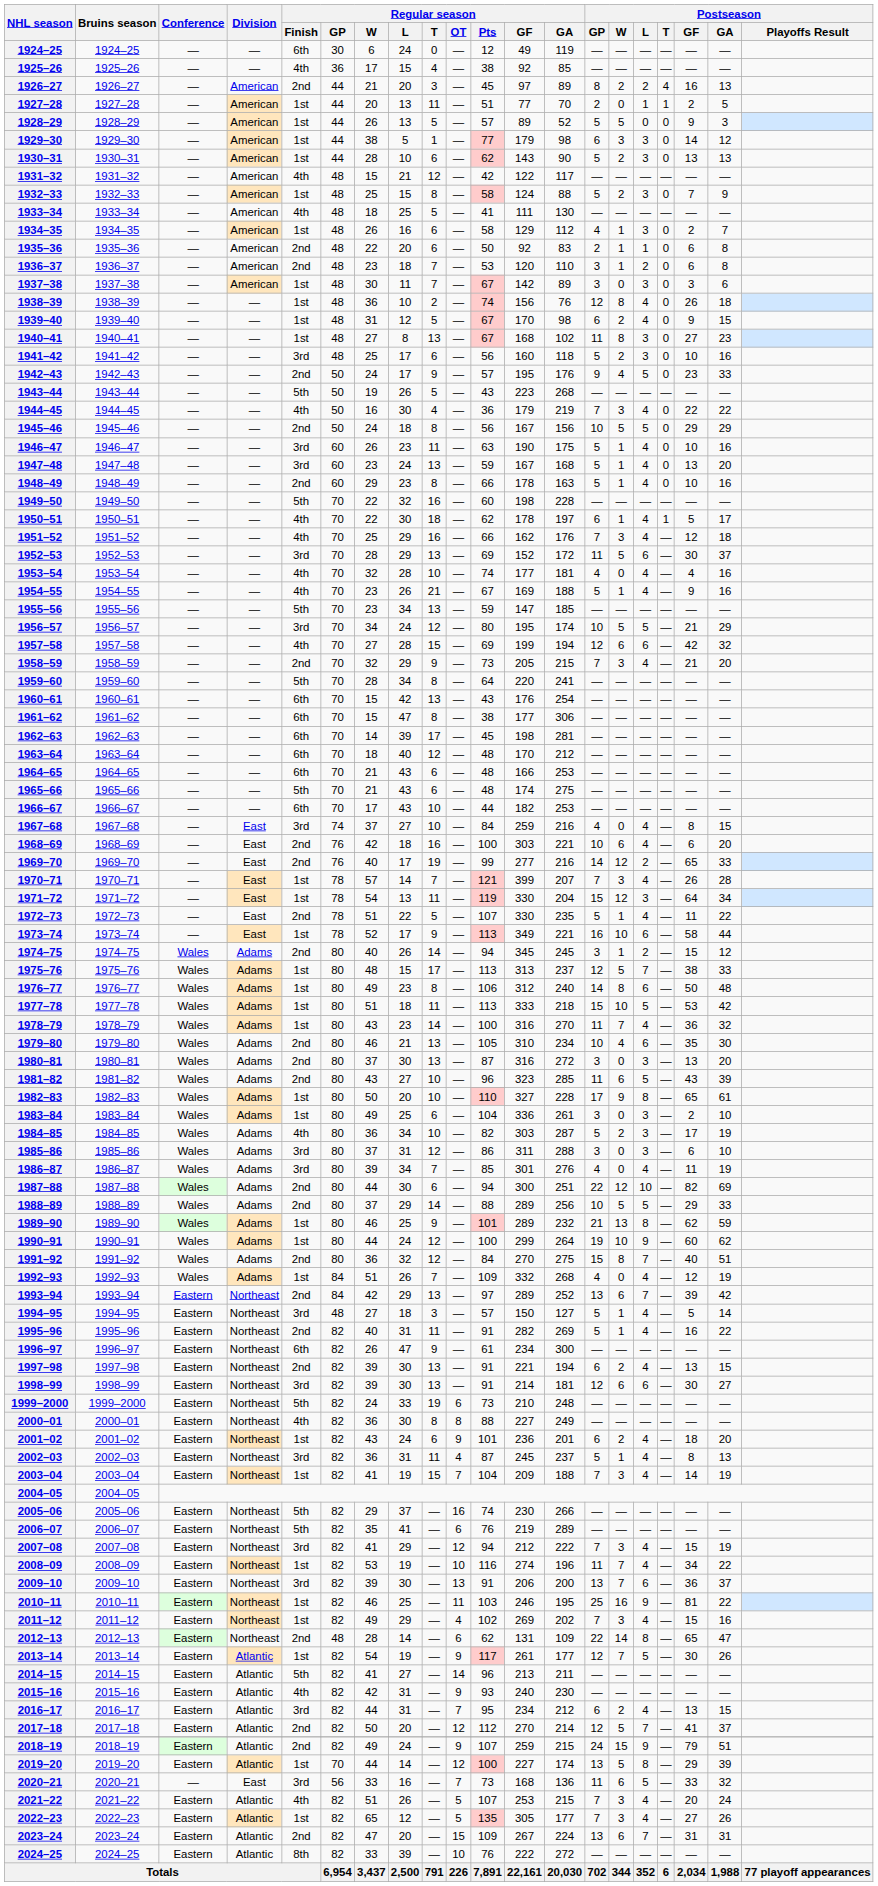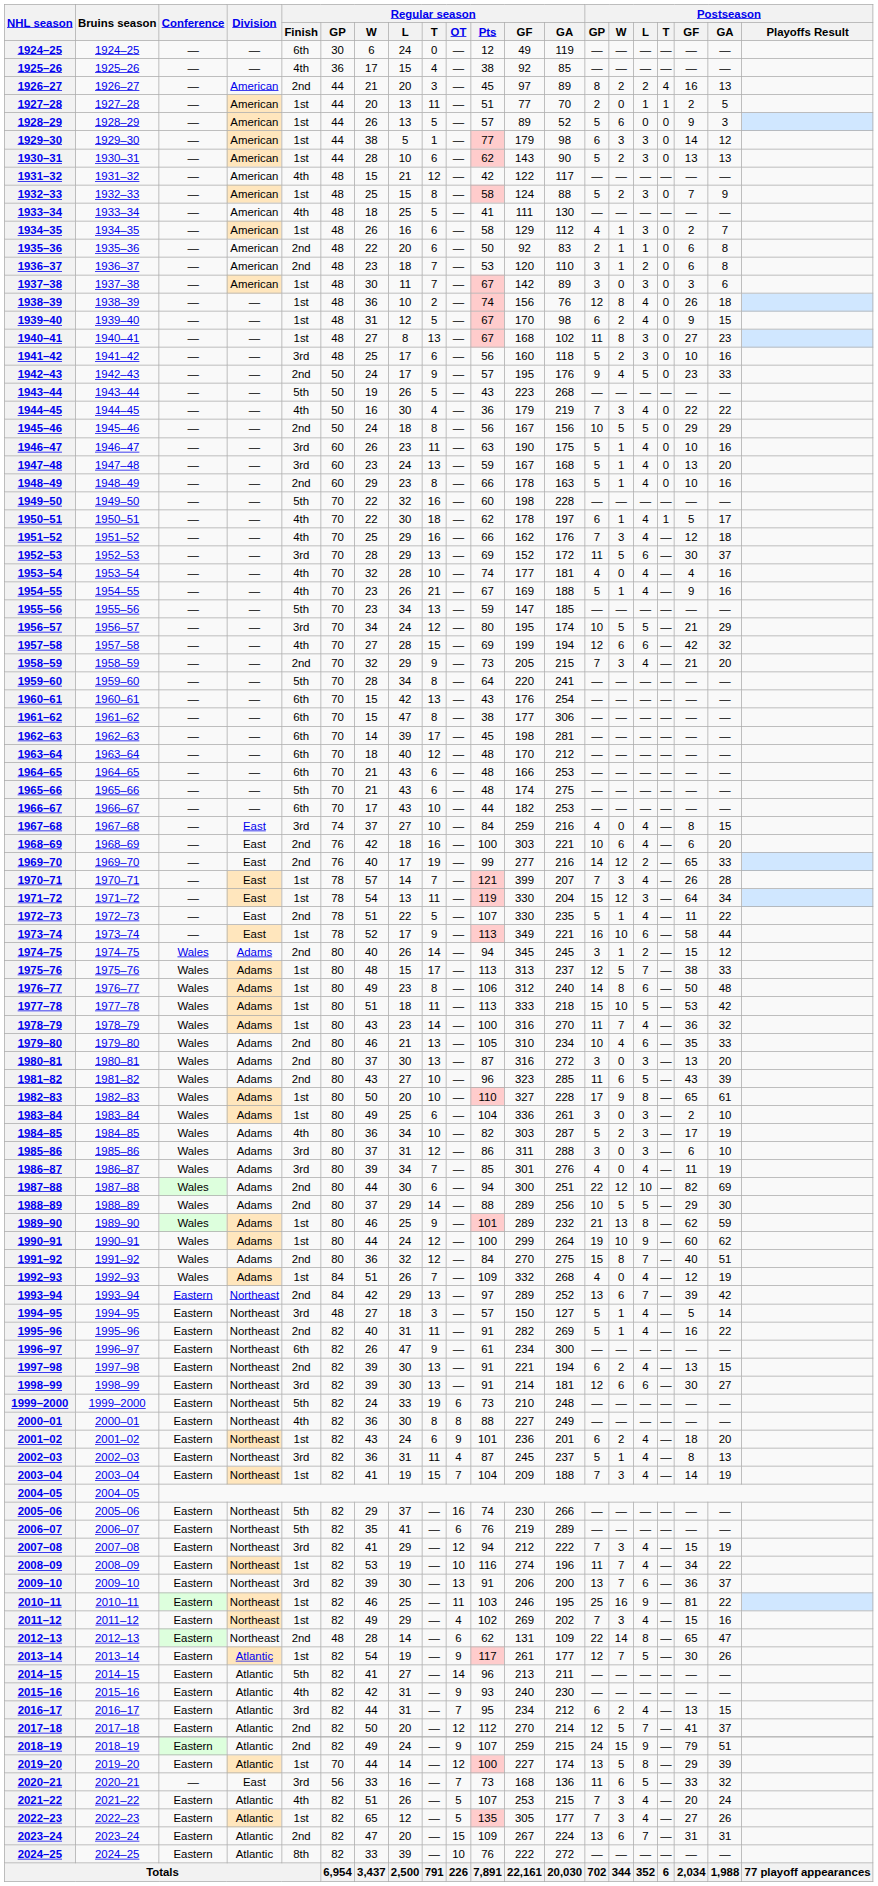(621, 122) 5 -> (621, 122) 6
(725, 1042) 30 -> (725, 1042) 33
(725, 1205) 33 -> (725, 1205) 30
